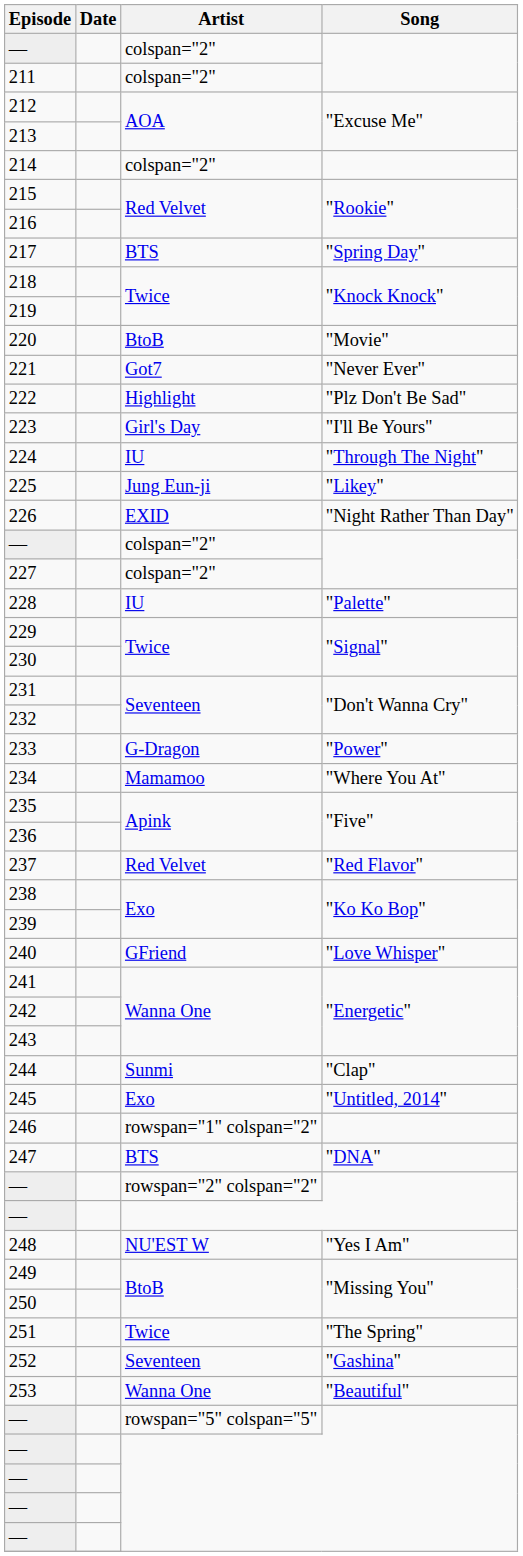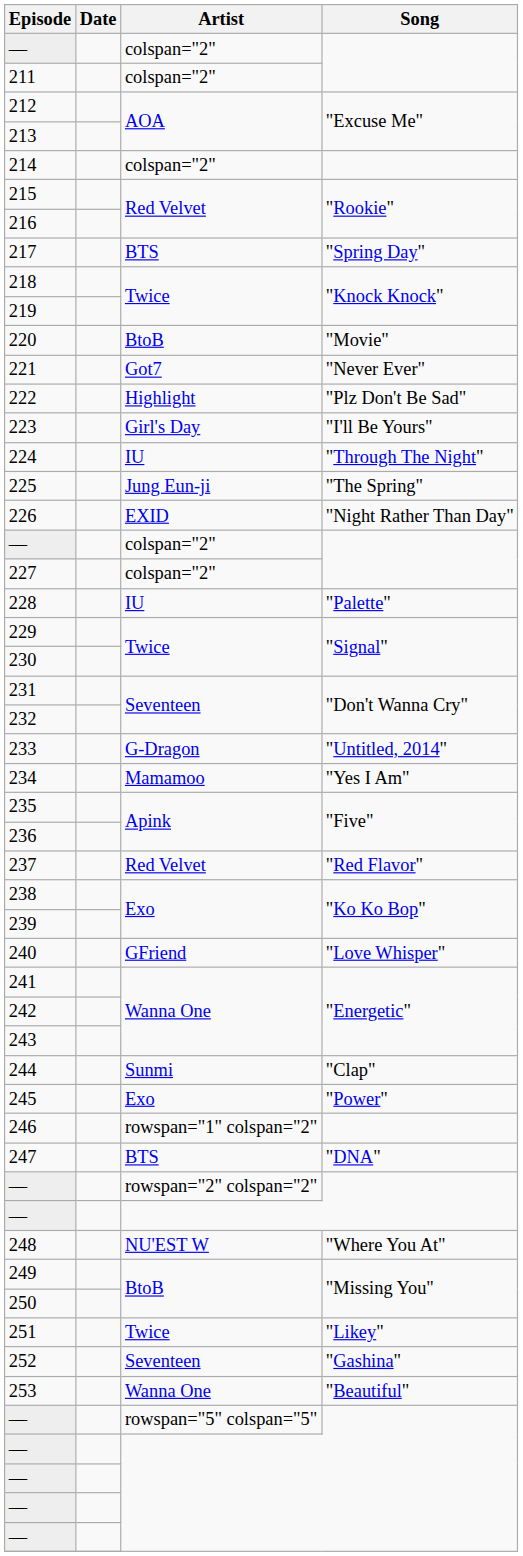(355, 485) "Likey" -> (374, 485) "The Spring"
(357, 748) "Power" -> (386, 748) "Untitled, 2014"
(386, 777) "Where You At" -> (368, 777) "Yes I Am"
(386, 1098) "Untitled, 2014" -> (357, 1098) "Power"
(368, 1244) "Yes I Am" -> (386, 1244) "Where You At"
(374, 1332) "The Spring" -> (355, 1332) "Likey"
